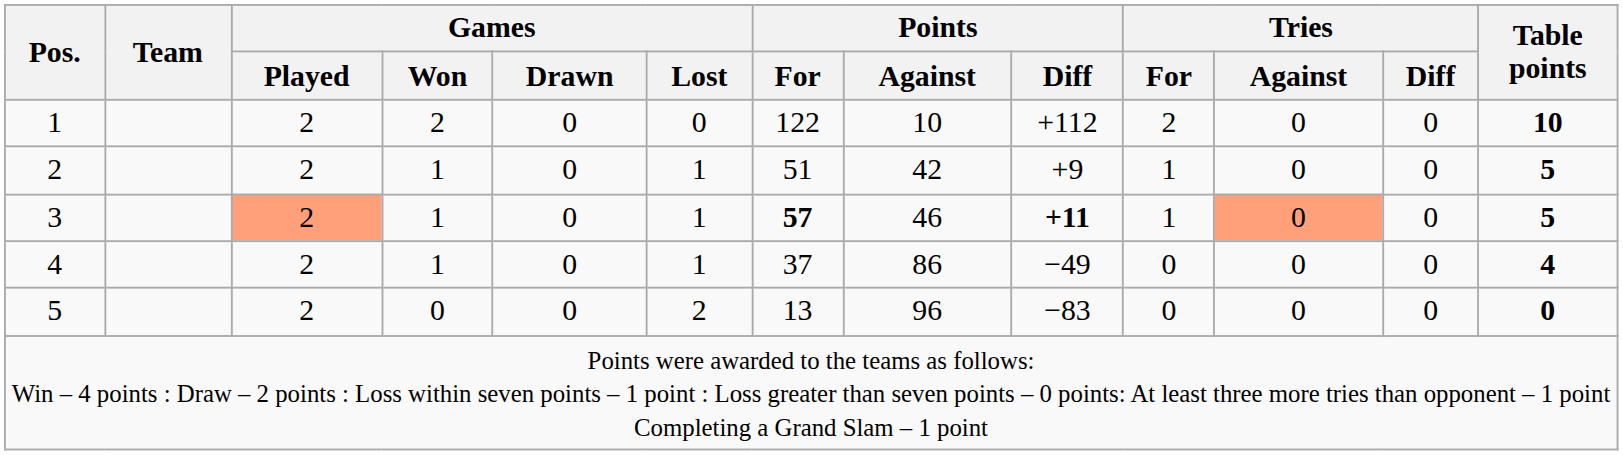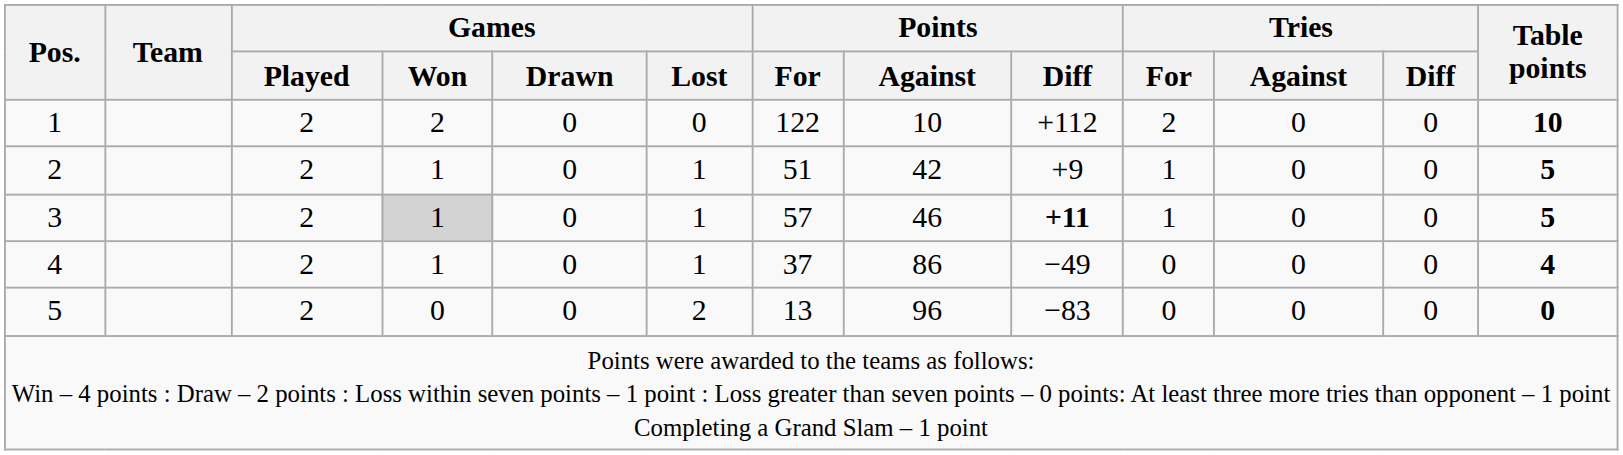(307, 216) lightsalmon background -> (307, 216) no background
(437, 216) no background -> (437, 216) lightgrey background
(798, 216) bold -> (798, 216) normal
(1298, 216) lightsalmon background -> (1298, 216) no background
